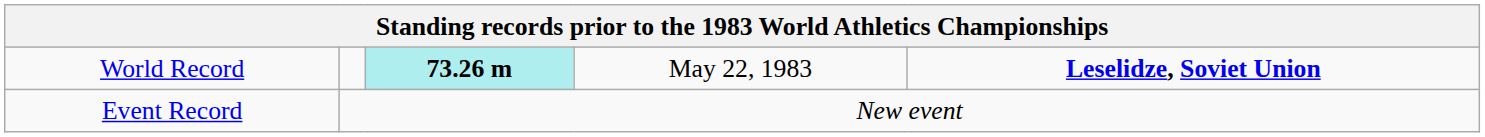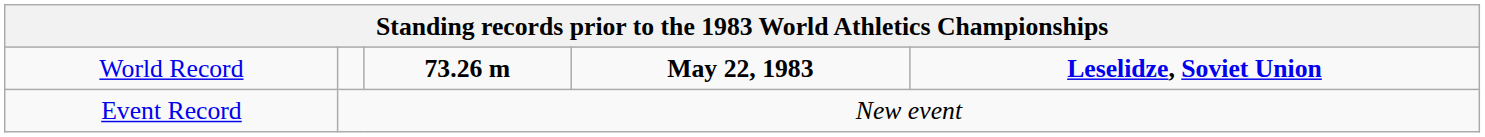(469, 67) paleturquoise background -> (467, 67) no background
(740, 67) normal -> (740, 67) bold
